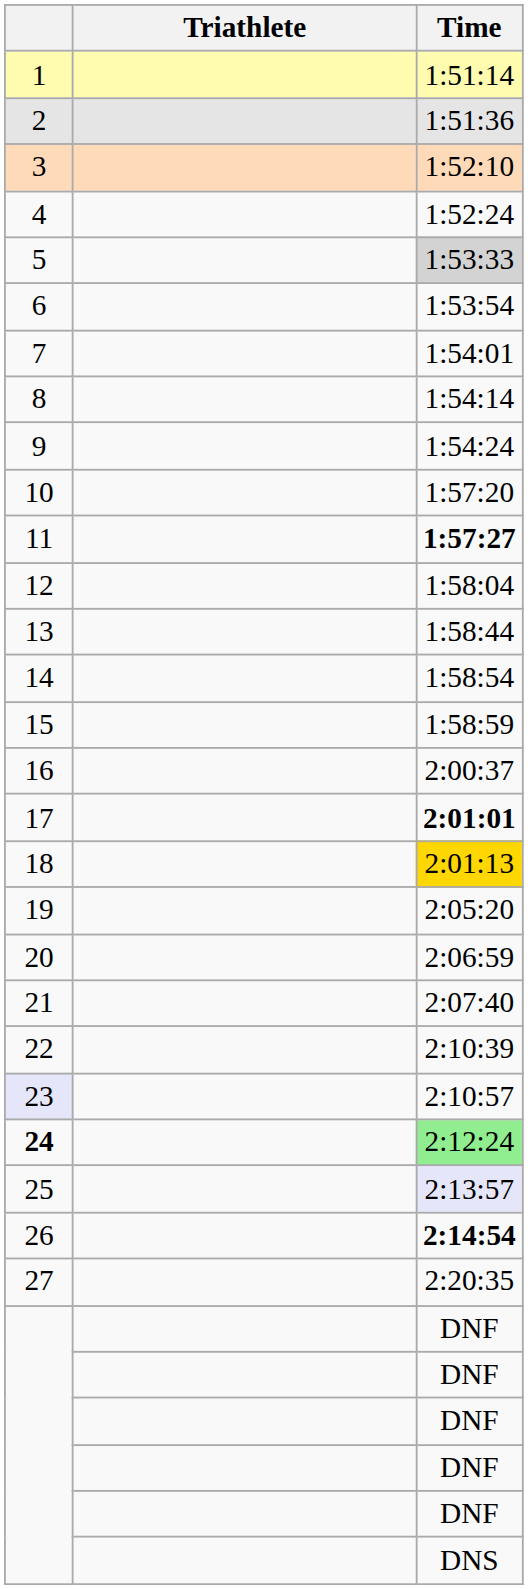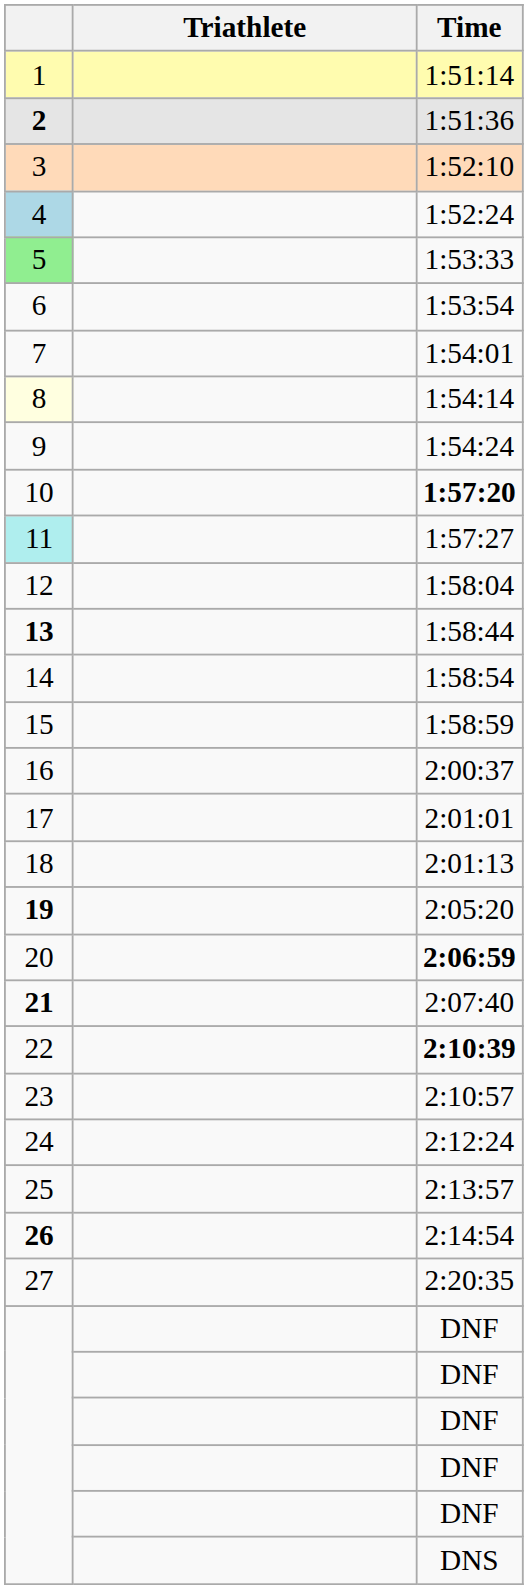(39, 120) normal -> (39, 120) bold
(39, 213) no background -> (39, 213) lightblue background
(39, 259) no background -> (39, 259) lightgreen background
(469, 259) lightgrey background -> (469, 259) no background
(39, 399) no background -> (39, 399) lightyellow background
(469, 492) normal -> (469, 492) bold
(39, 538) no background -> (39, 538) paleturquoise background
(469, 538) bold -> (469, 538) normal
(39, 631) normal -> (39, 631) bold
(469, 817) bold -> (469, 817) normal
(469, 863) gold background -> (469, 863) no background
(39, 910) normal -> (39, 910) bold
(469, 956) normal -> (469, 956) bold
(39, 1002) normal -> (39, 1002) bold
(469, 1049) normal -> (469, 1049) bold
(39, 1095) lavender background -> (39, 1095) no background
(39, 1142) bold -> (39, 1142) normal
(469, 1142) lightgreen background -> (469, 1142) no background
(469, 1188) lavender background -> (469, 1188) no background
(39, 1235) normal -> (39, 1235) bold
(469, 1235) bold -> (469, 1235) normal
